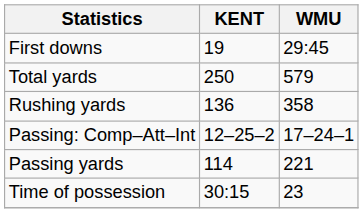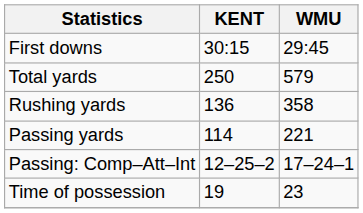(214, 48) 19 -> (227, 48) 30:15
rows swapped: (66, 163) <-> (102, 134)
(227, 192) 30:15 -> (214, 192) 19
